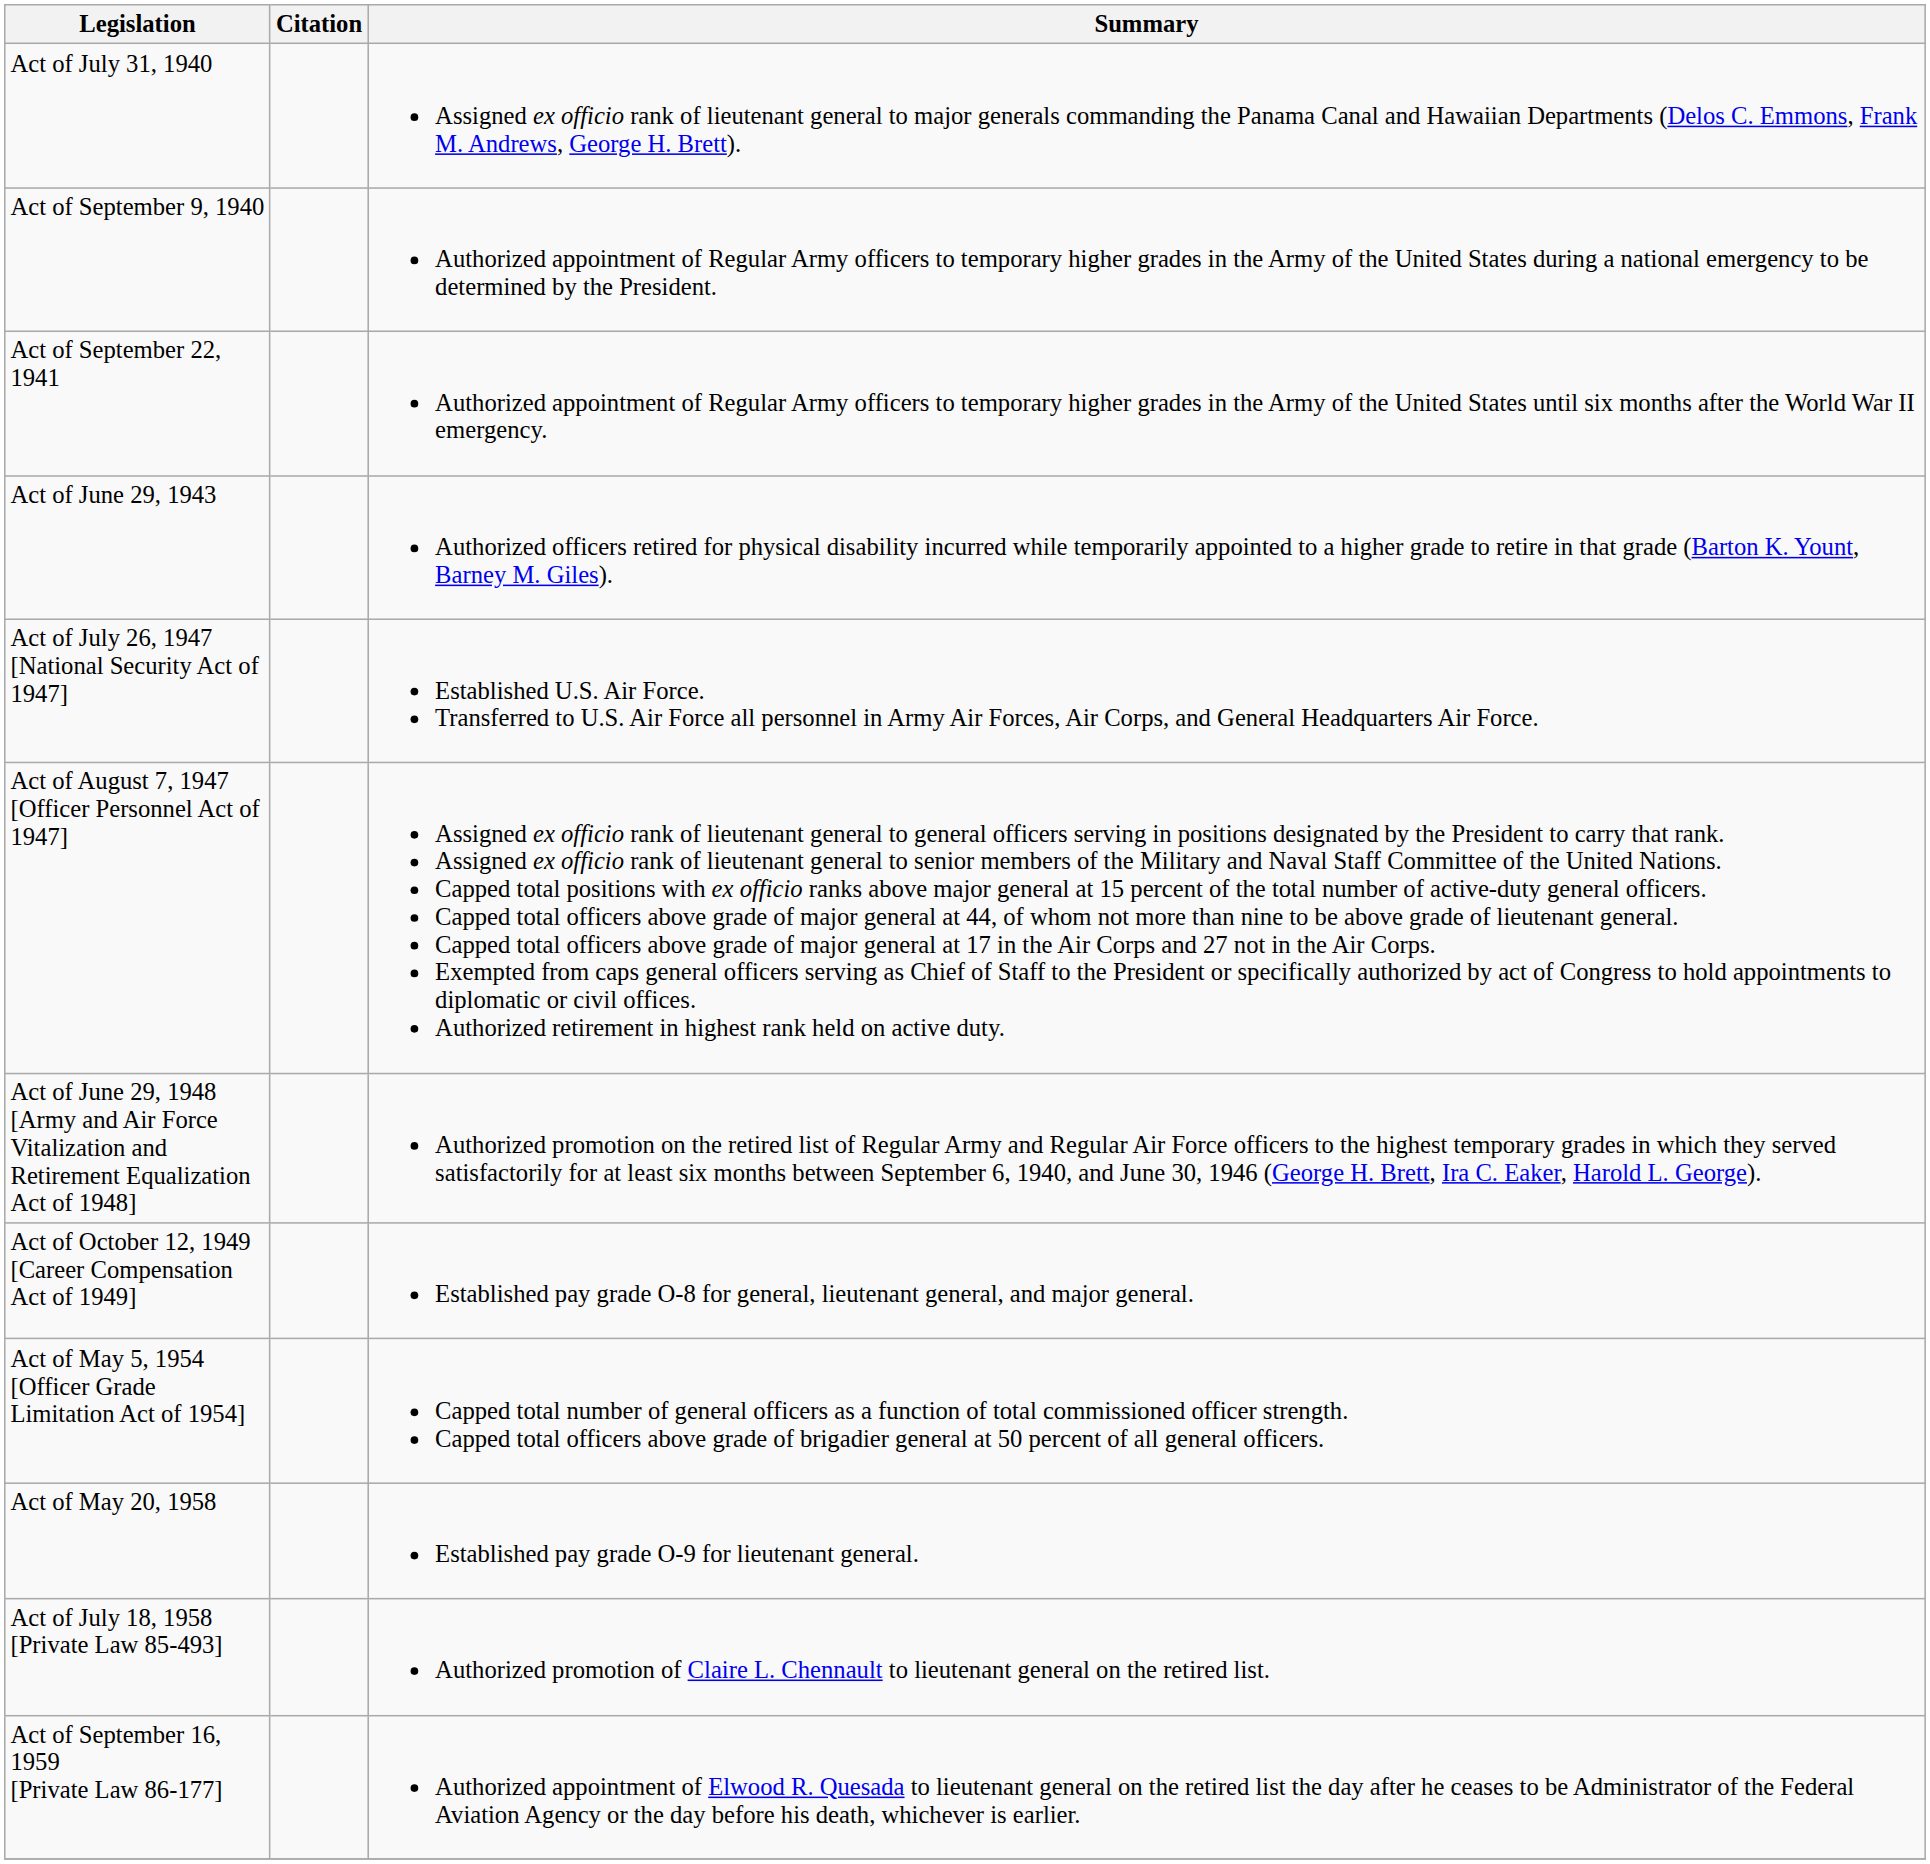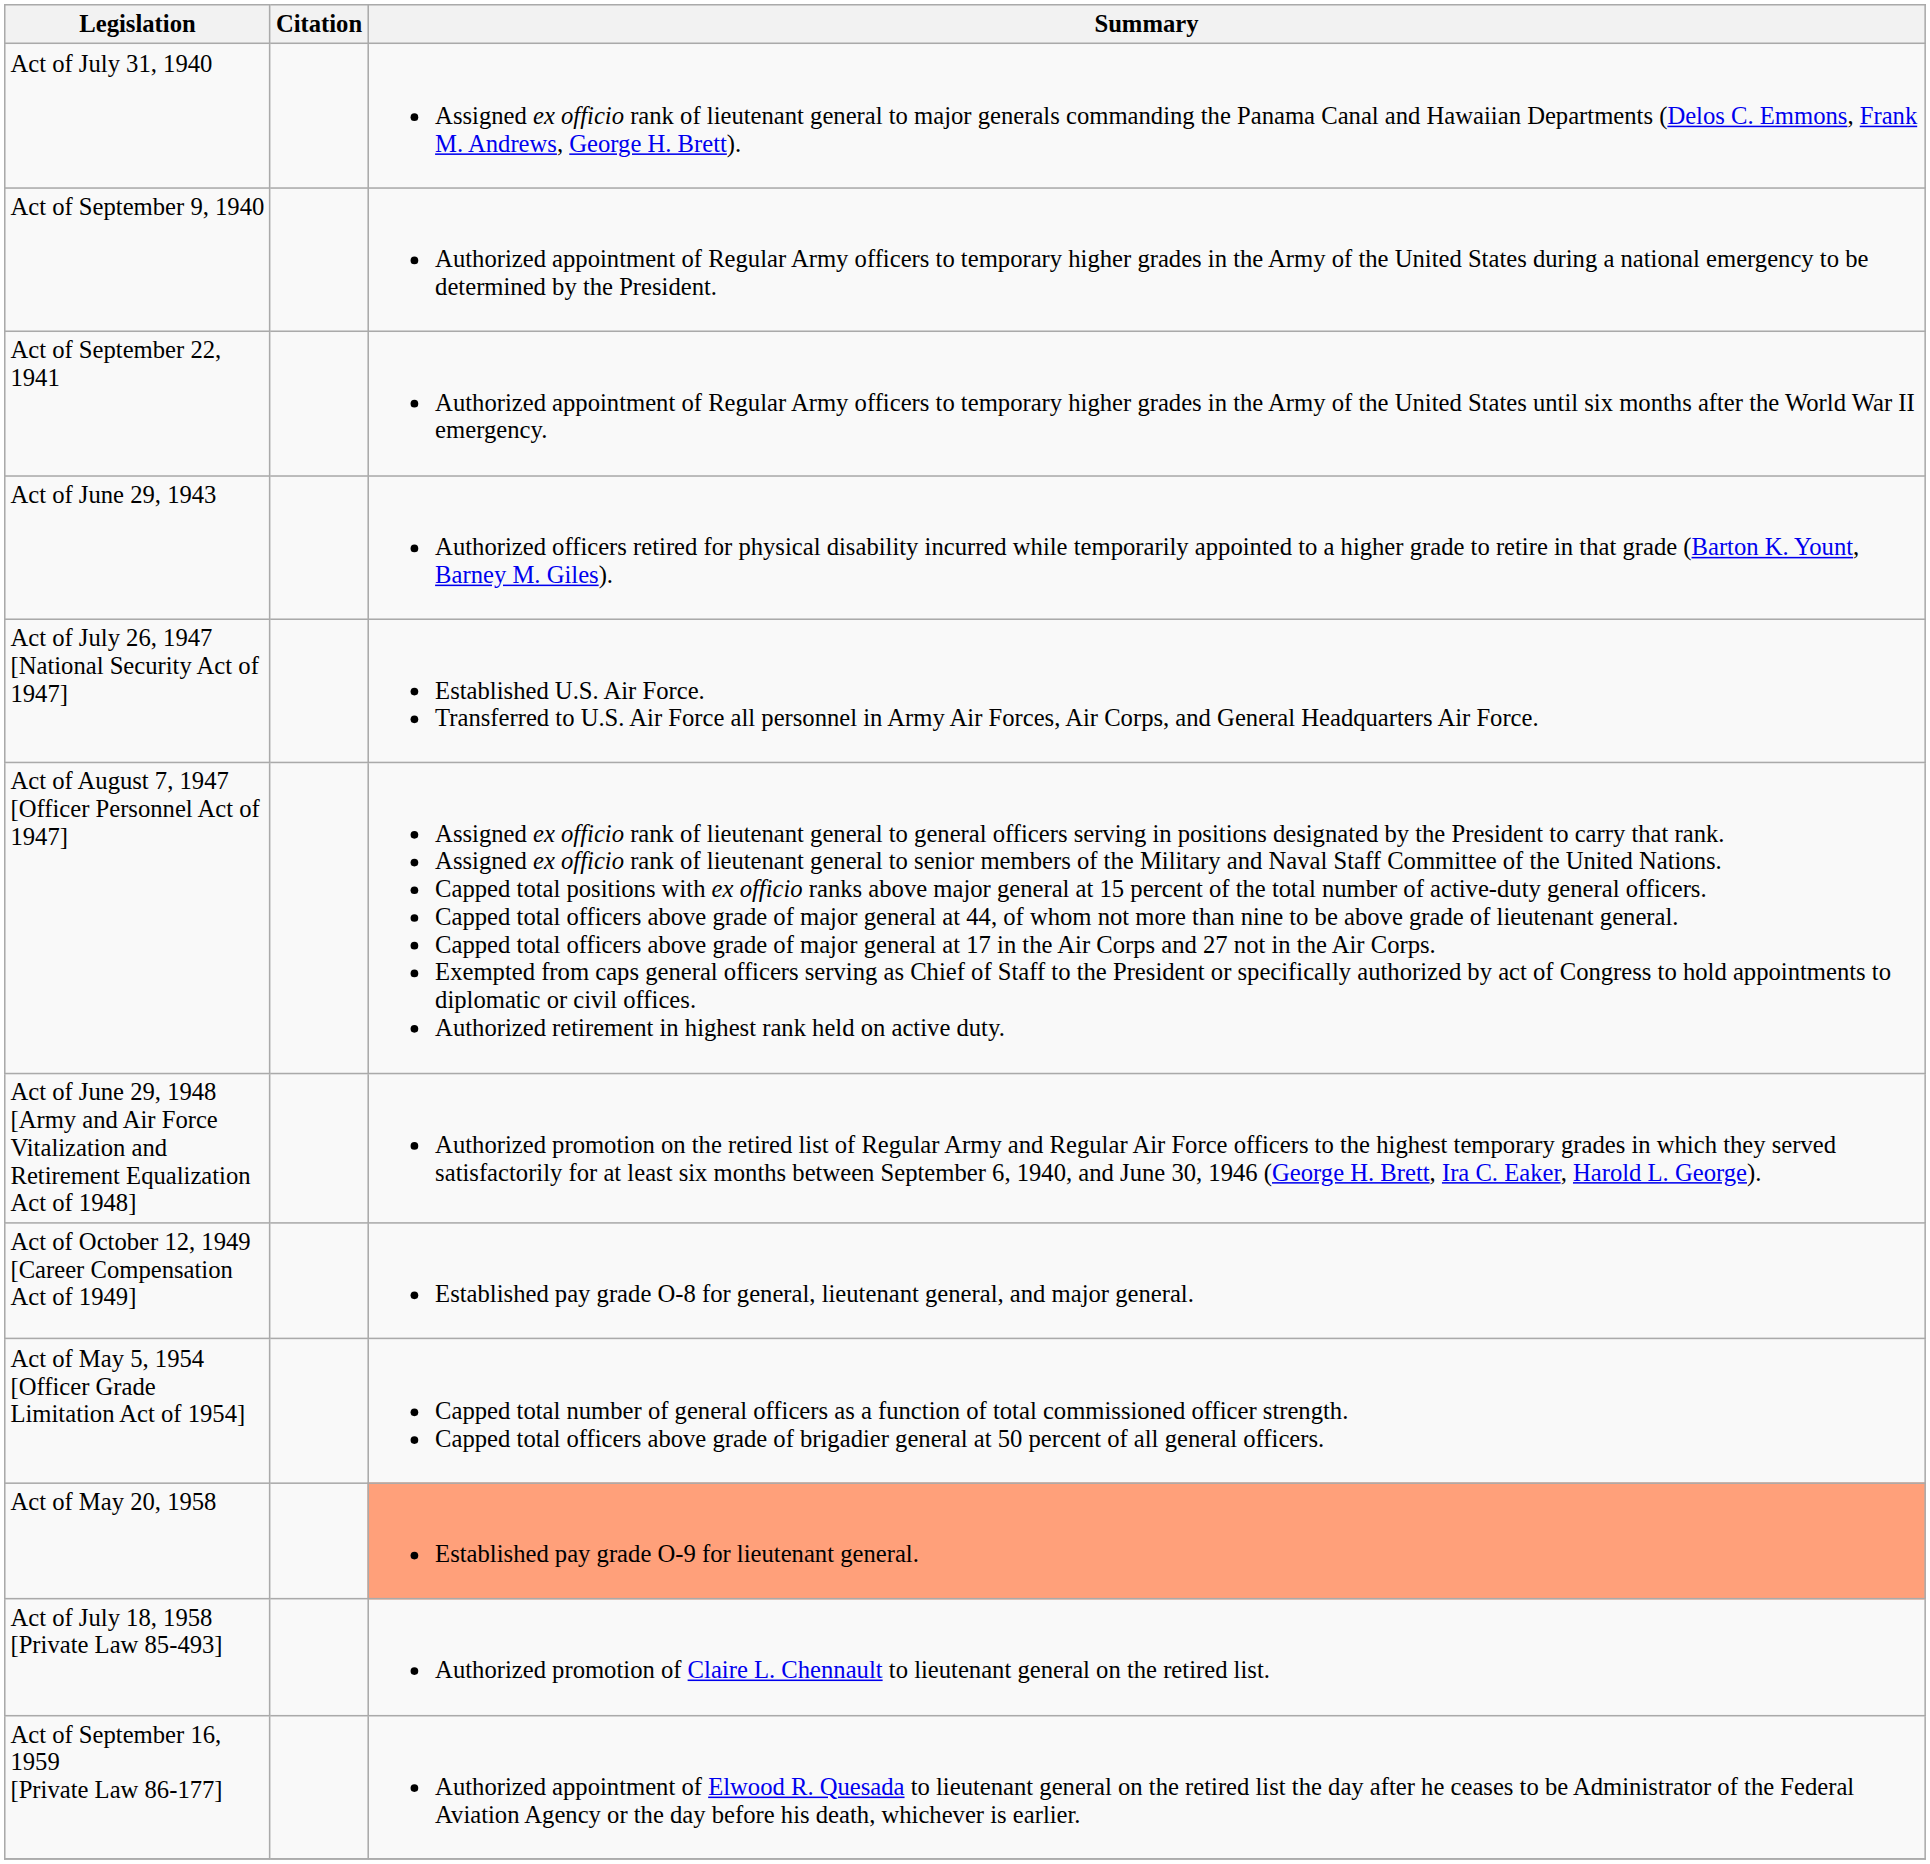(1146, 1555) no background -> (1146, 1555) lightsalmon background
